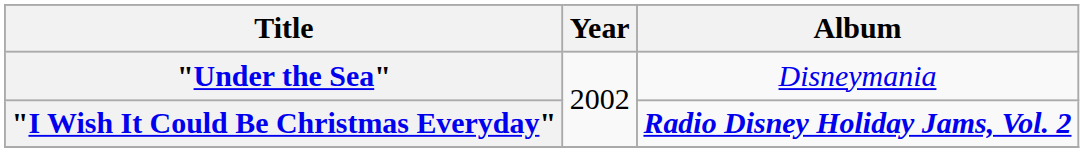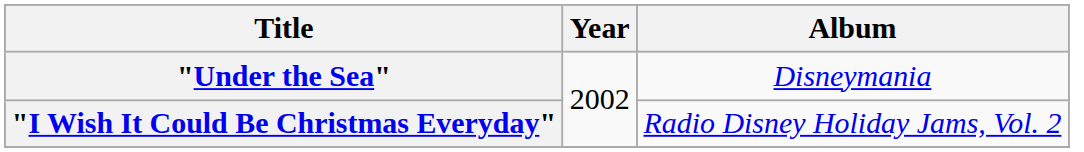(857, 123) bold -> (852, 123) normal
